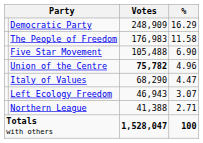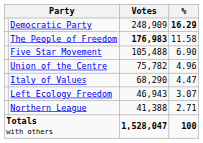(184, 25) normal -> (184, 25) bold
(149, 39) normal -> (149, 39) bold
(152, 66) bold -> (152, 66) normal
